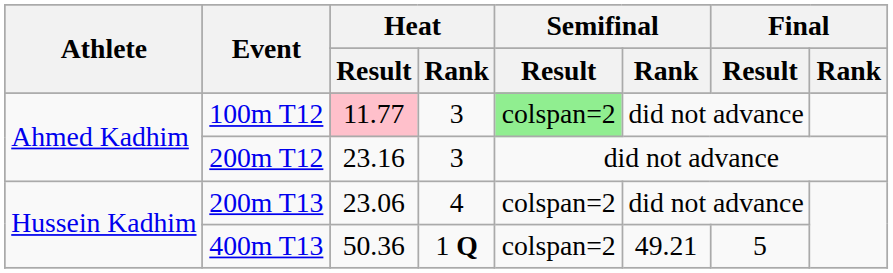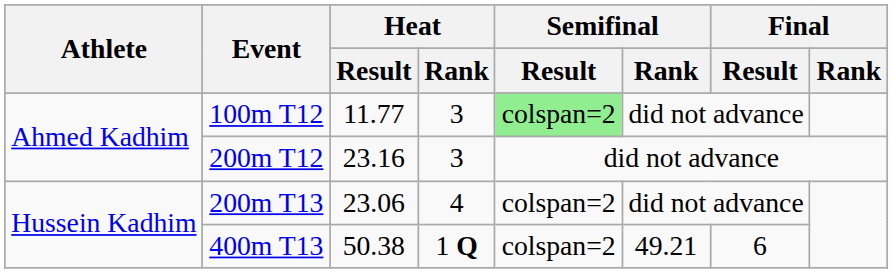(374, 114) pink background -> (374, 114) no background
(374, 245) 50.36 -> (374, 245) 50.38
(760, 245) 5 -> (760, 245) 6
